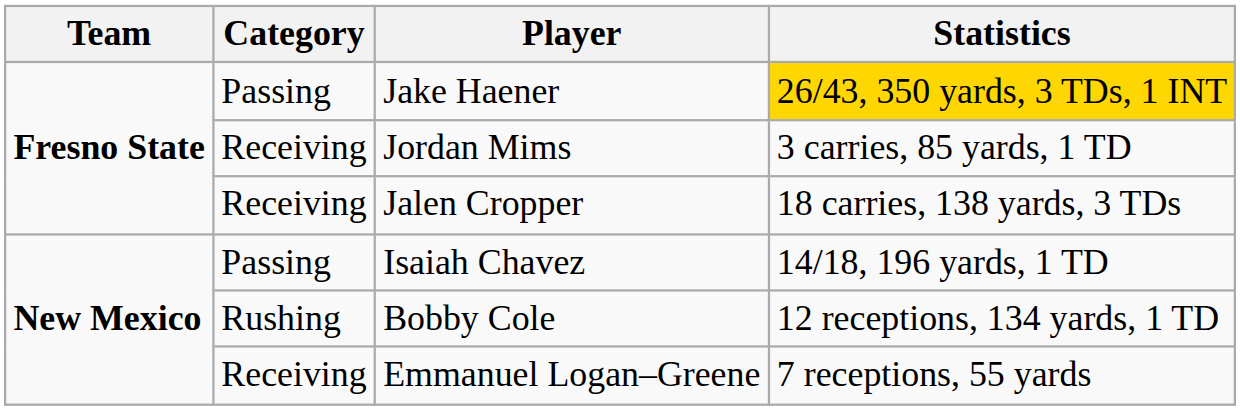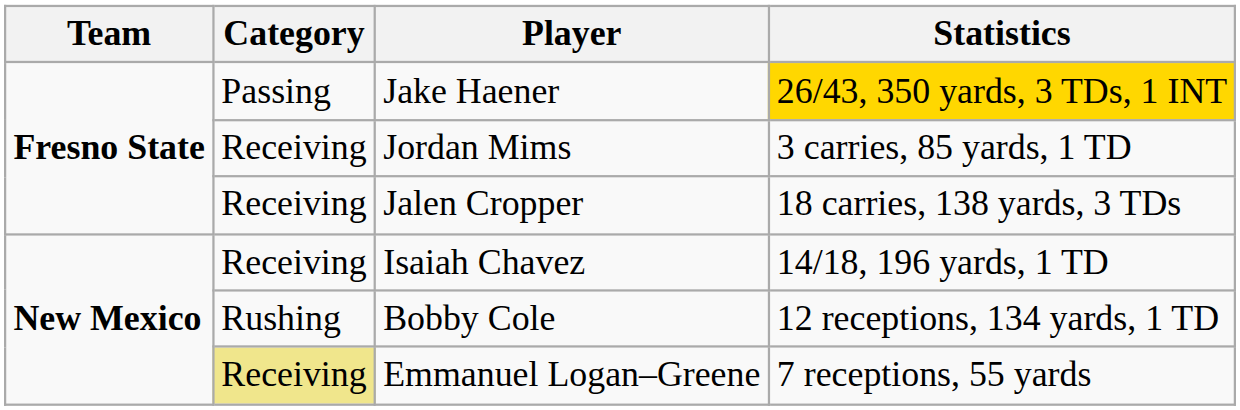(276, 261) Passing -> (294, 261) Receiving
(294, 374) no background -> (294, 374) khaki background
